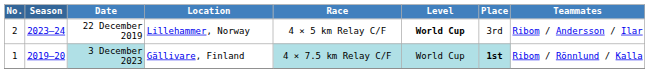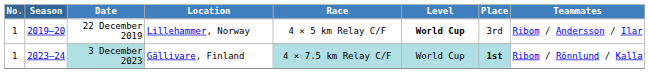(15, 32) 2 -> (15, 32) 1
(46, 32) 2023–24 -> (46, 32) 2019–20
(46, 56) 2019–20 -> (46, 56) 2023–24
